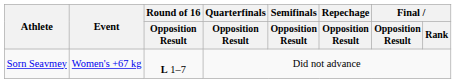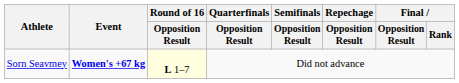(107, 64) normal -> (108, 64) bold
(173, 70) no background -> (177, 70) lightyellow background
